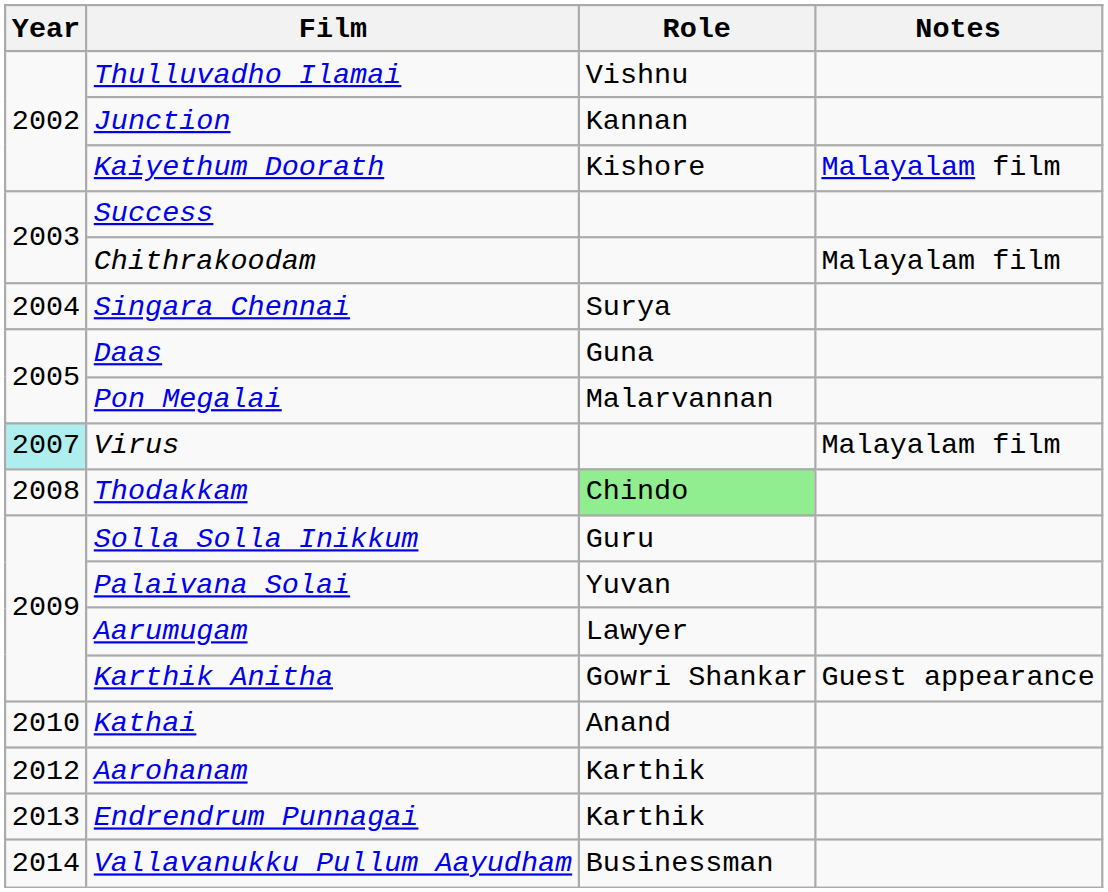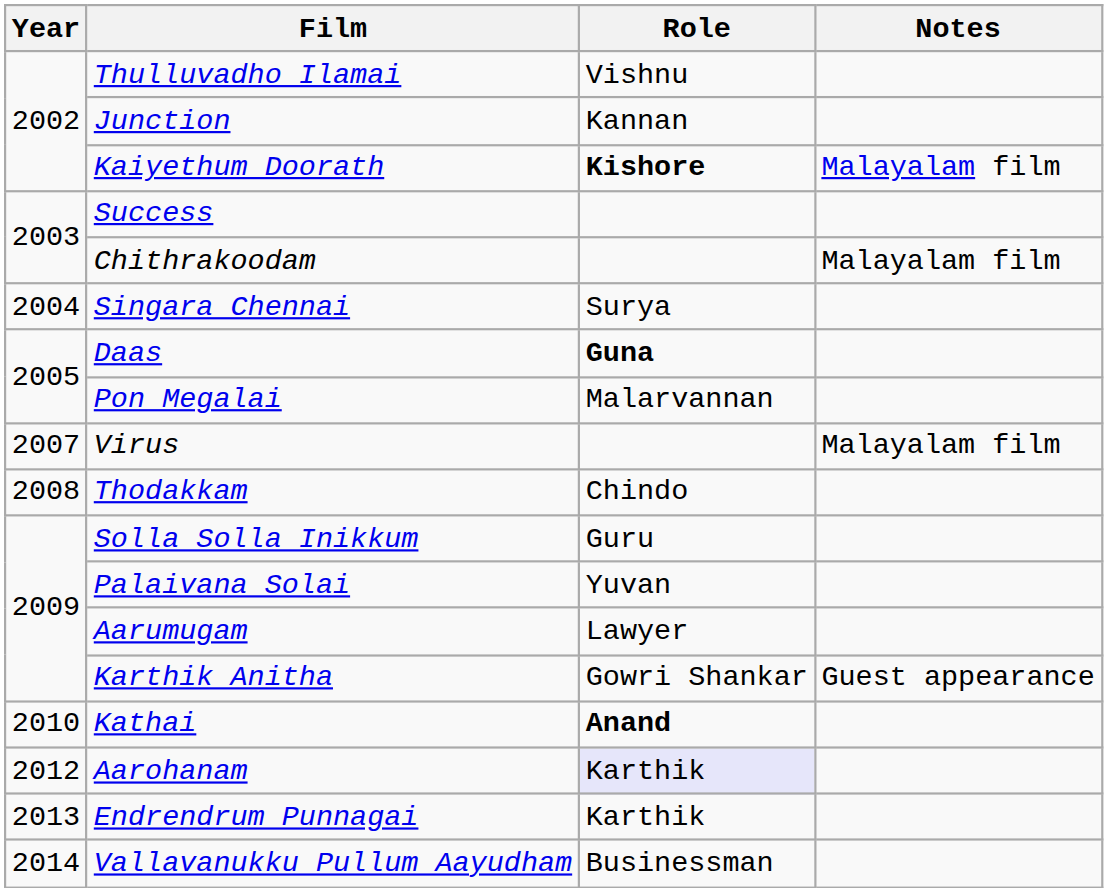(646, 167) normal -> (646, 167) bold
(620, 353) normal -> (620, 353) bold
(46, 446) paleturquoise background -> (46, 446) no background
(637, 492) lightgreen background -> (637, 492) no background
(628, 724) normal -> (628, 724) bold
(646, 771) no background -> (646, 771) lavender background
